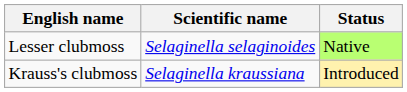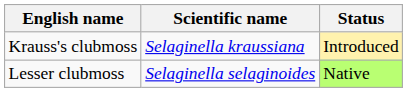rows swapped: (73, 73) <-> (66, 45)
